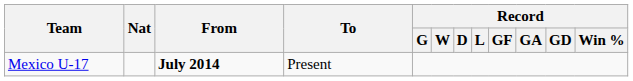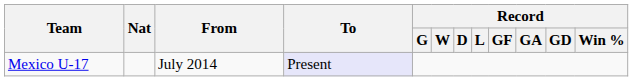(189, 64) bold -> (187, 64) normal
(309, 64) no background -> (309, 64) lavender background
